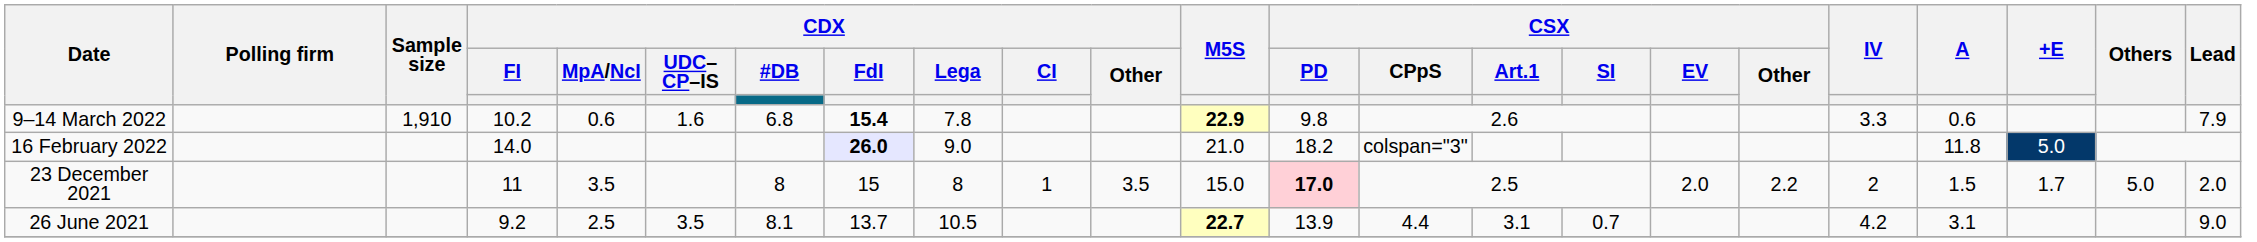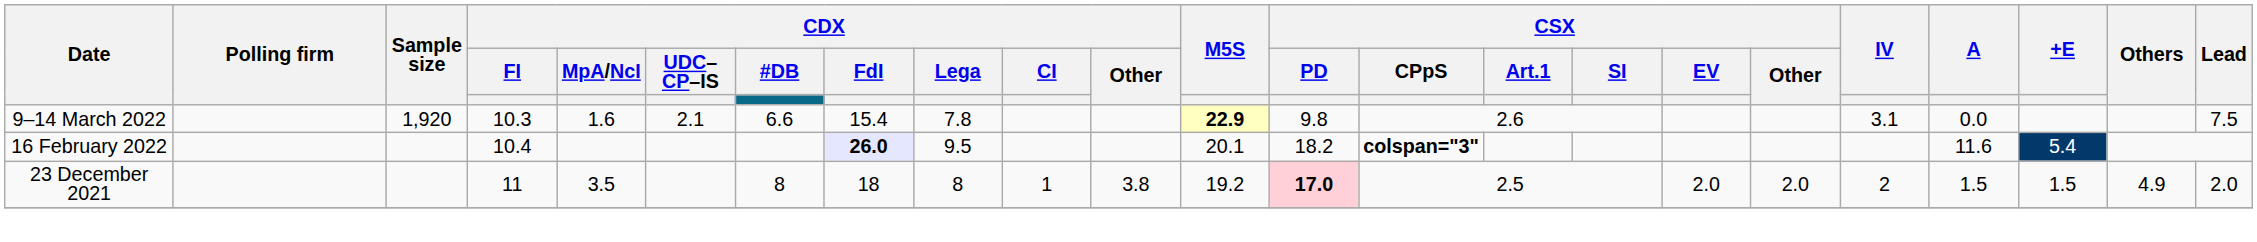(427, 118) 1,910 -> (427, 118) 1,920
(512, 118) 10.2 -> (512, 118) 10.3
(601, 118) 0.6 -> (601, 118) 1.6
(690, 118) 1.6 -> (690, 118) 2.1
(780, 118) 6.8 -> (780, 118) 6.6
(869, 118) bold -> (869, 118) normal
(1873, 118) 3.3 -> (1884, 118) 3.1
(1962, 118) 0.6 -> (1974, 118) 0.0
(2213, 118) 7.9 -> (2224, 118) 7.5
(512, 146) 14.0 -> (512, 146) 10.4
(958, 146) 9.0 -> (958, 146) 9.5
(1225, 146) 21.0 -> (1225, 146) 20.1
(1415, 146) normal -> (1421, 146) bold
(1962, 146) 11.8 -> (1974, 146) 11.6
(2051, 146) 5.0 -> (2063, 146) 5.4
(869, 184) 15 -> (869, 184) 18
(1136, 184) 3.5 -> (1136, 184) 3.8
(1225, 184) 15.0 -> (1225, 184) 19.2
(1784, 184) 2.2 -> (1795, 184) 2.0
(2051, 184) 1.7 -> (2063, 184) 1.5
(2140, 184) 5.0 -> (2152, 184) 4.9
- row: (89, 222)
